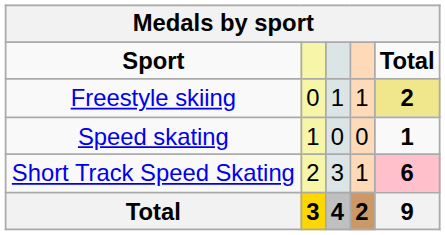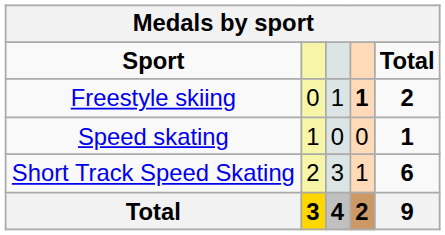(362, 98) normal -> (362, 98) bold
(407, 98) khaki background -> (407, 98) no background
(407, 173) pink background -> (407, 173) no background
